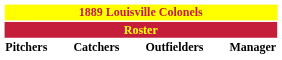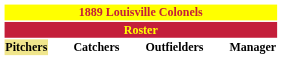(26, 47) no background -> (26, 47) khaki background
